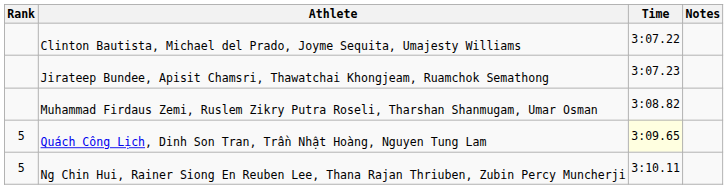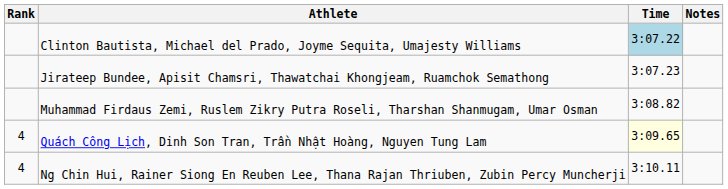(656, 39) no background -> (656, 39) lightblue background
(21, 136) 5 -> (21, 136) 4
(21, 168) 5 -> (21, 168) 4
